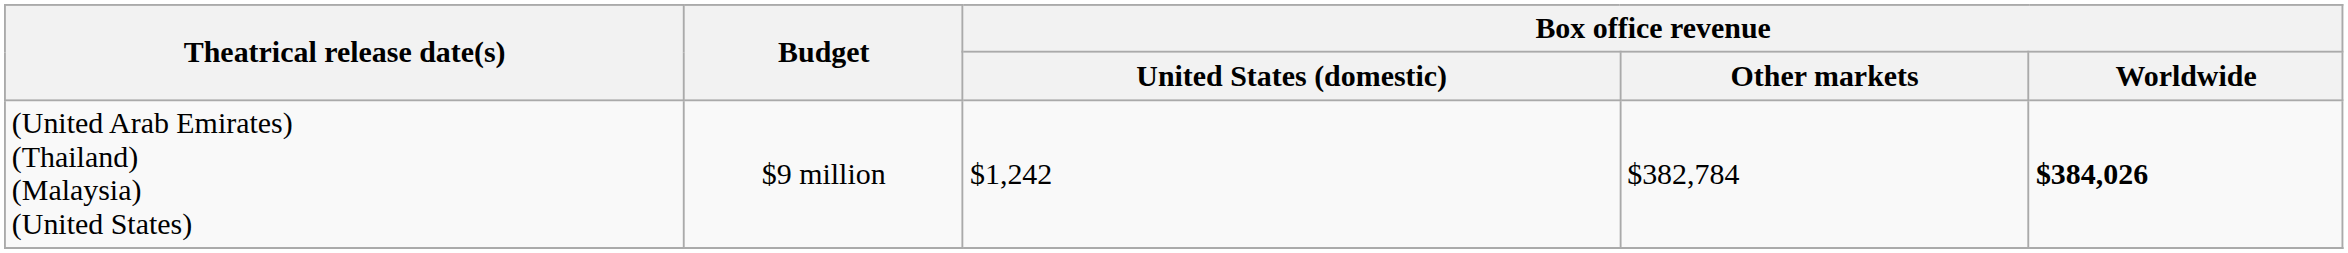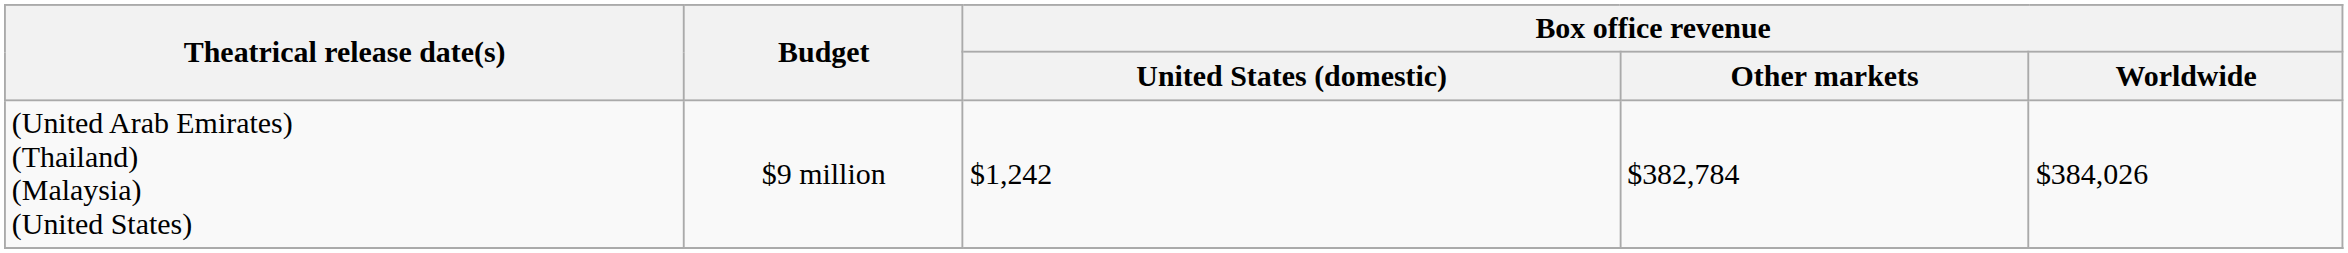(2092, 173) bold -> (2092, 173) normal
